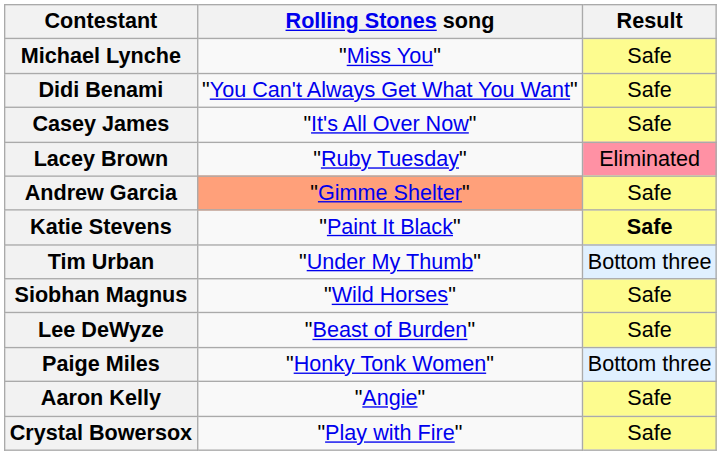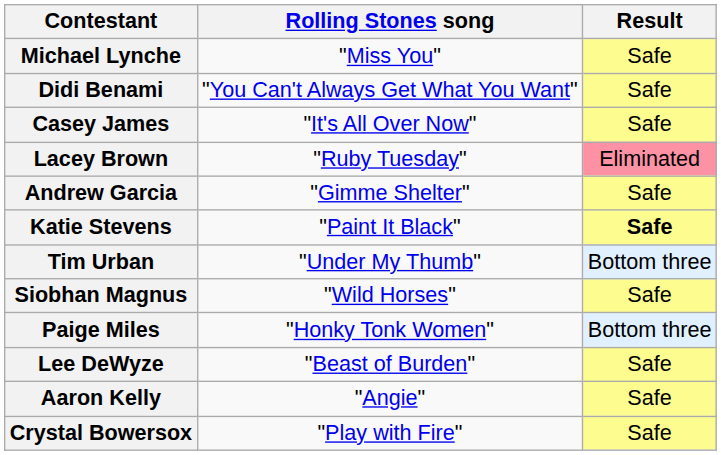(390, 192) lightsalmon background -> (390, 192) no background
rows swapped: (101, 329) <-> (101, 364)
